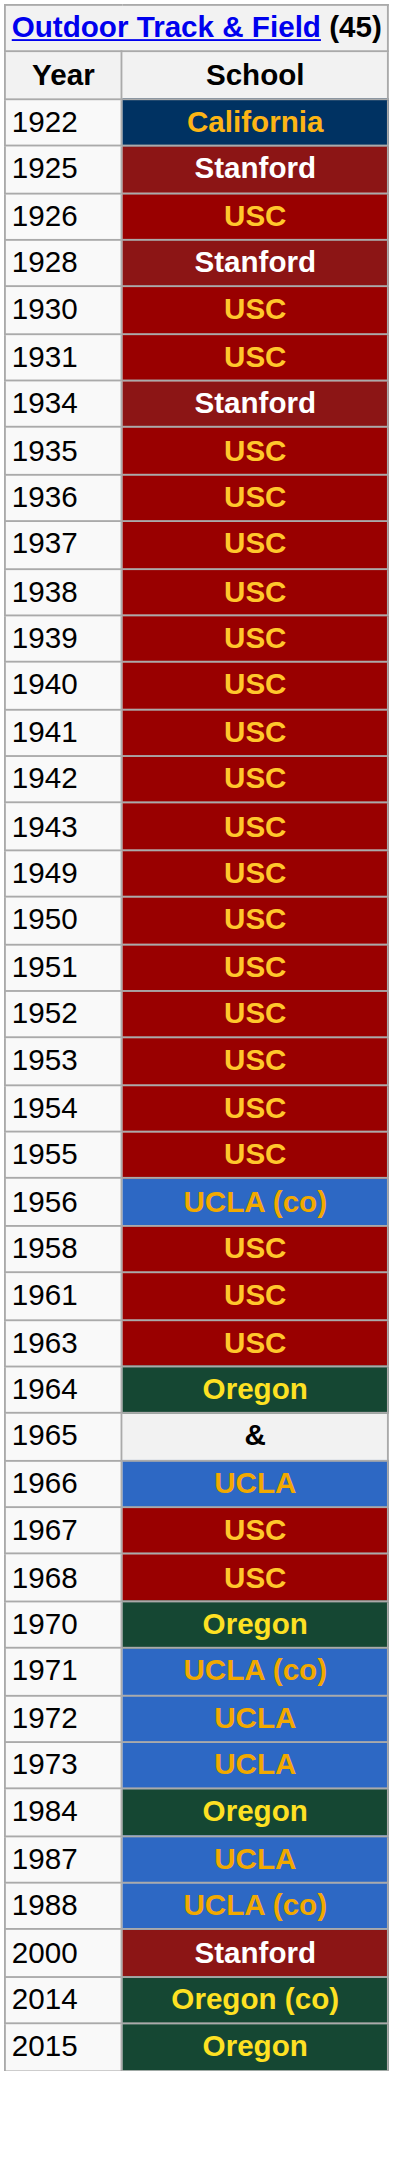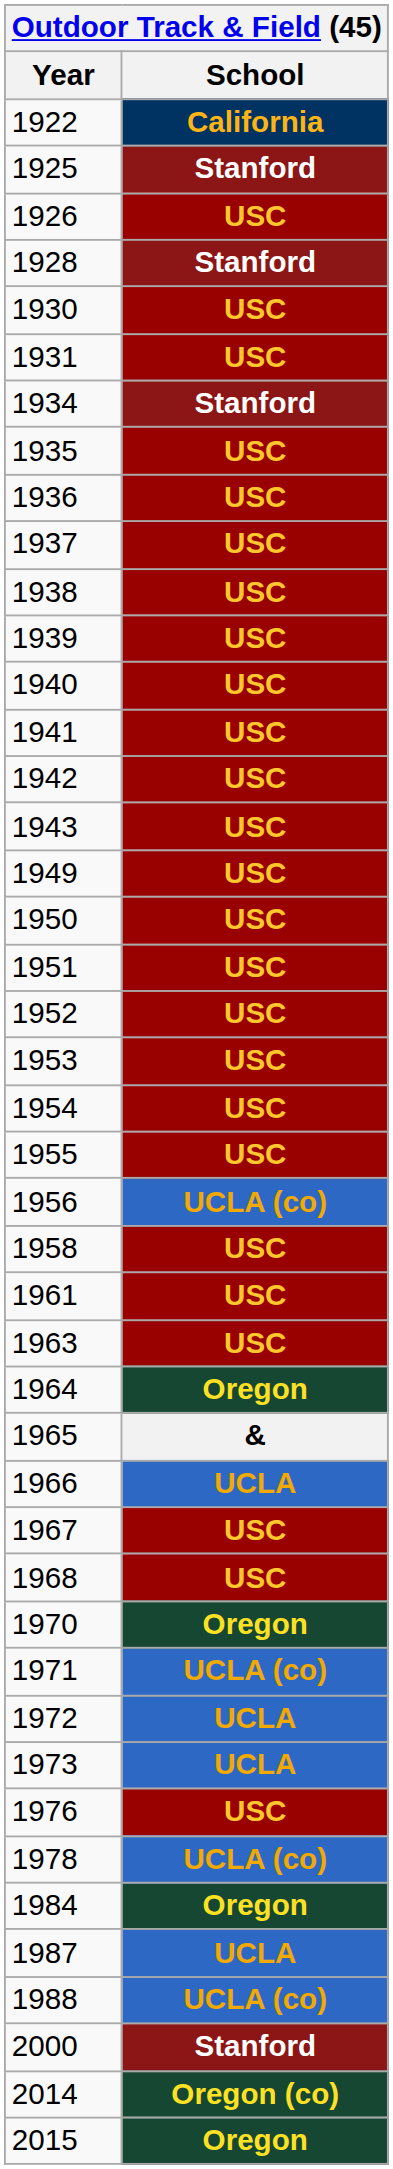+ row: (45, 1811)
+ row: (45, 1858)
